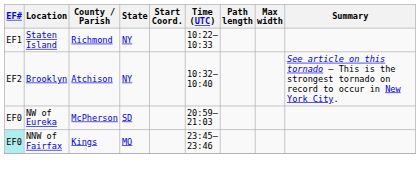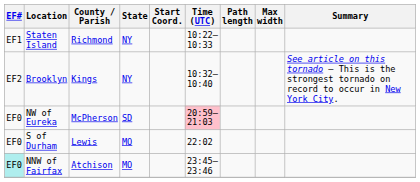(92, 79) Atchison -> (84, 79) Kings
(202, 118) no background -> (202, 118) pink background
+ row: (41, 142)
(84, 142) Kings -> (92, 165) Atchison
